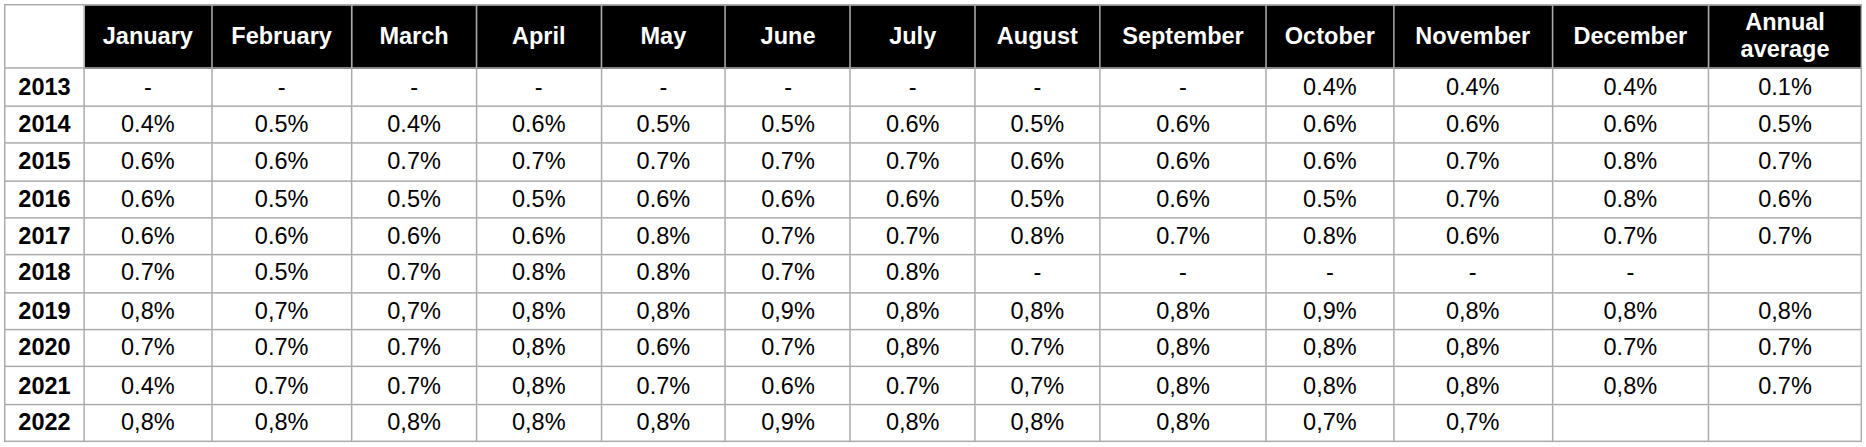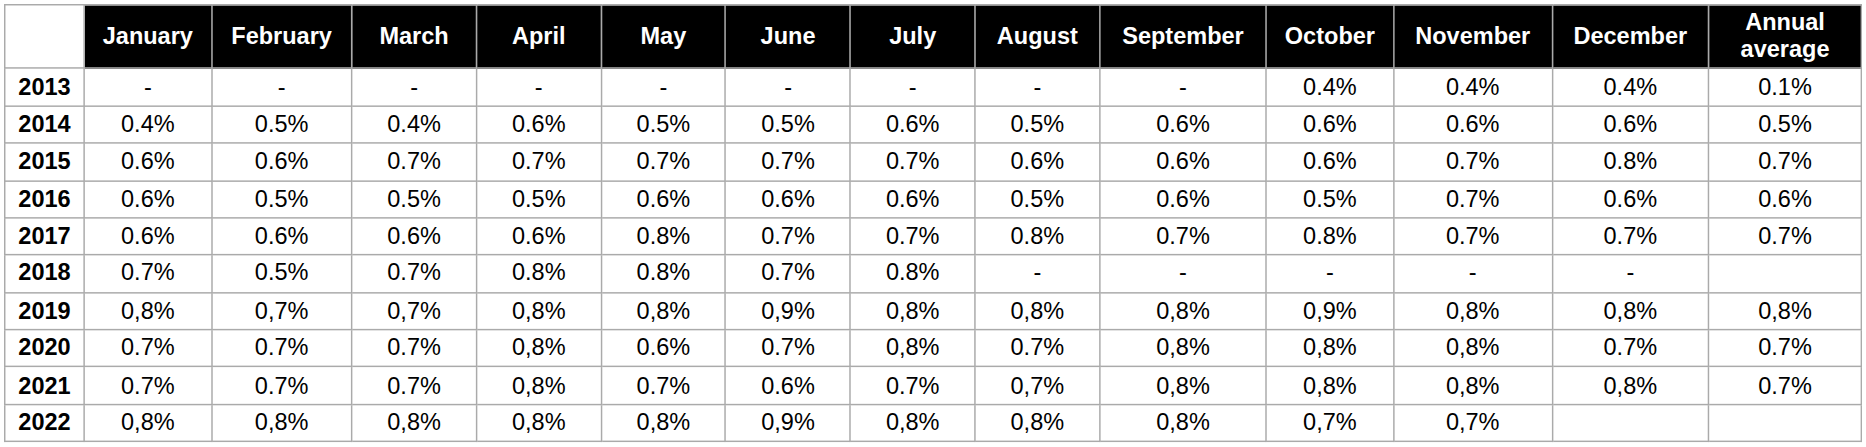(1630, 198) 0.8% -> (1630, 198) 0.6%
(1473, 236) 0.6% -> (1473, 236) 0.7%
(148, 385) 0.4% -> (148, 385) 0.7%
